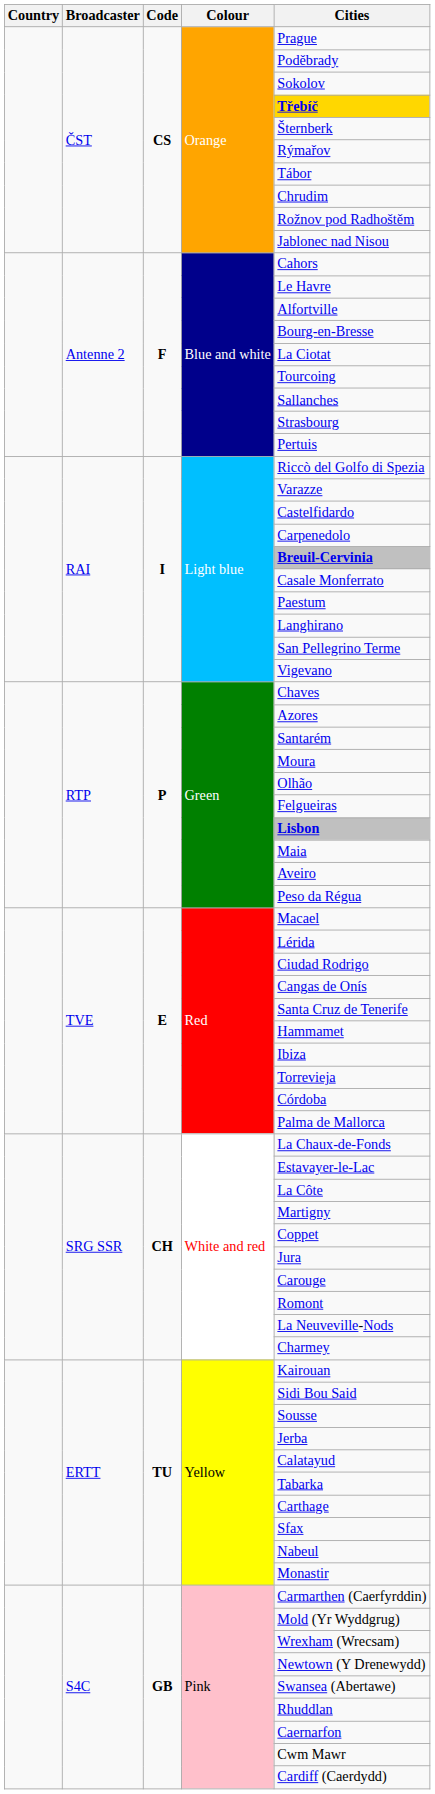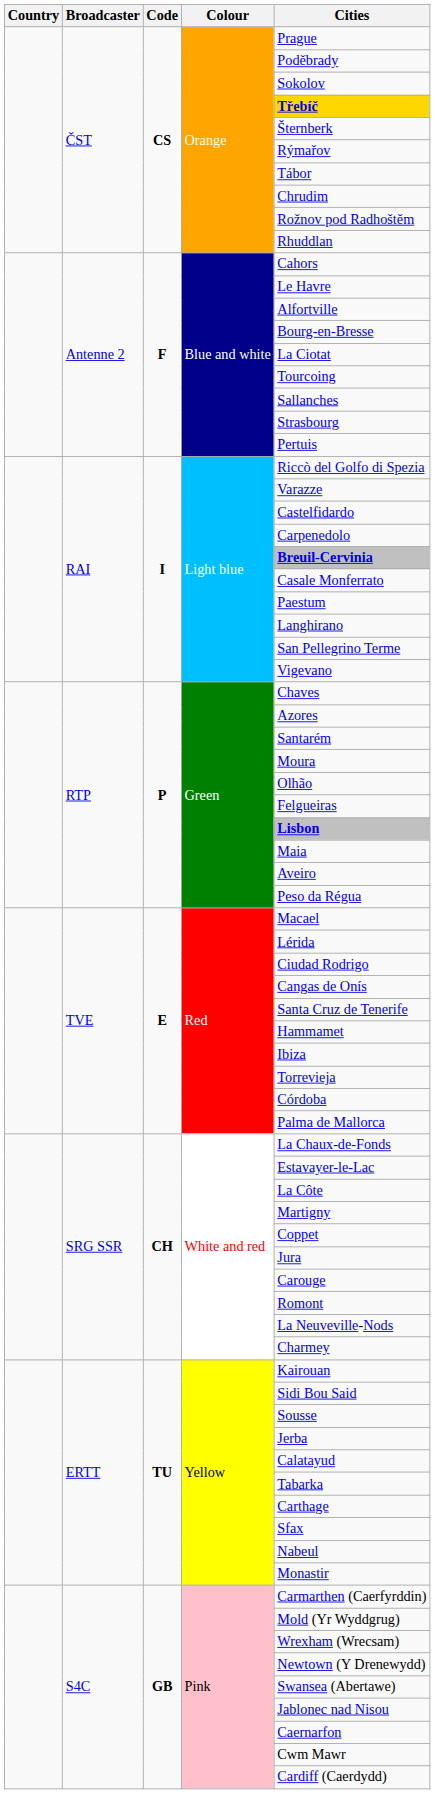(333, 241) Jablonec nad Nisou -> (305, 241) Rhuddlan
(305, 1709) Rhuddlan -> (333, 1709) Jablonec nad Nisou
